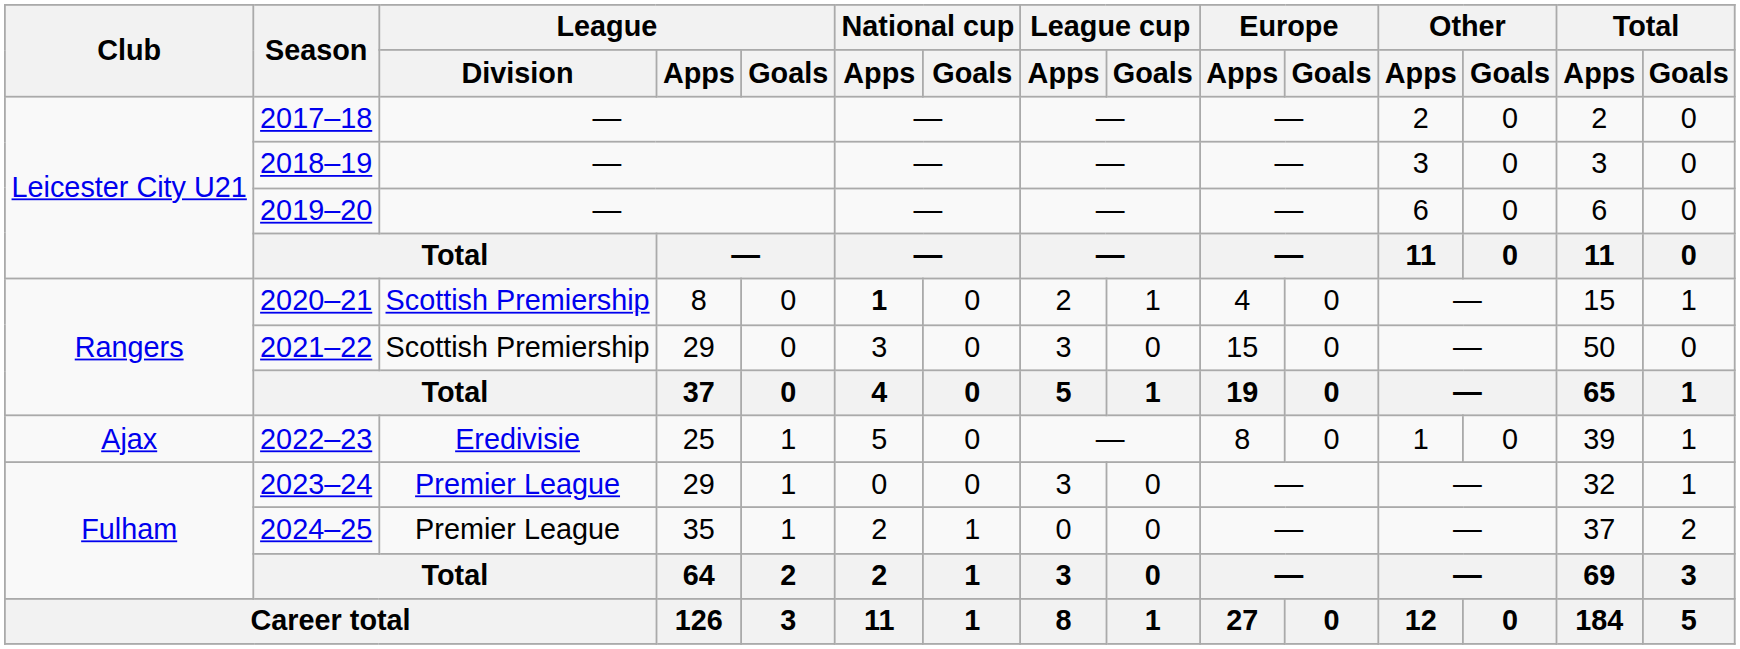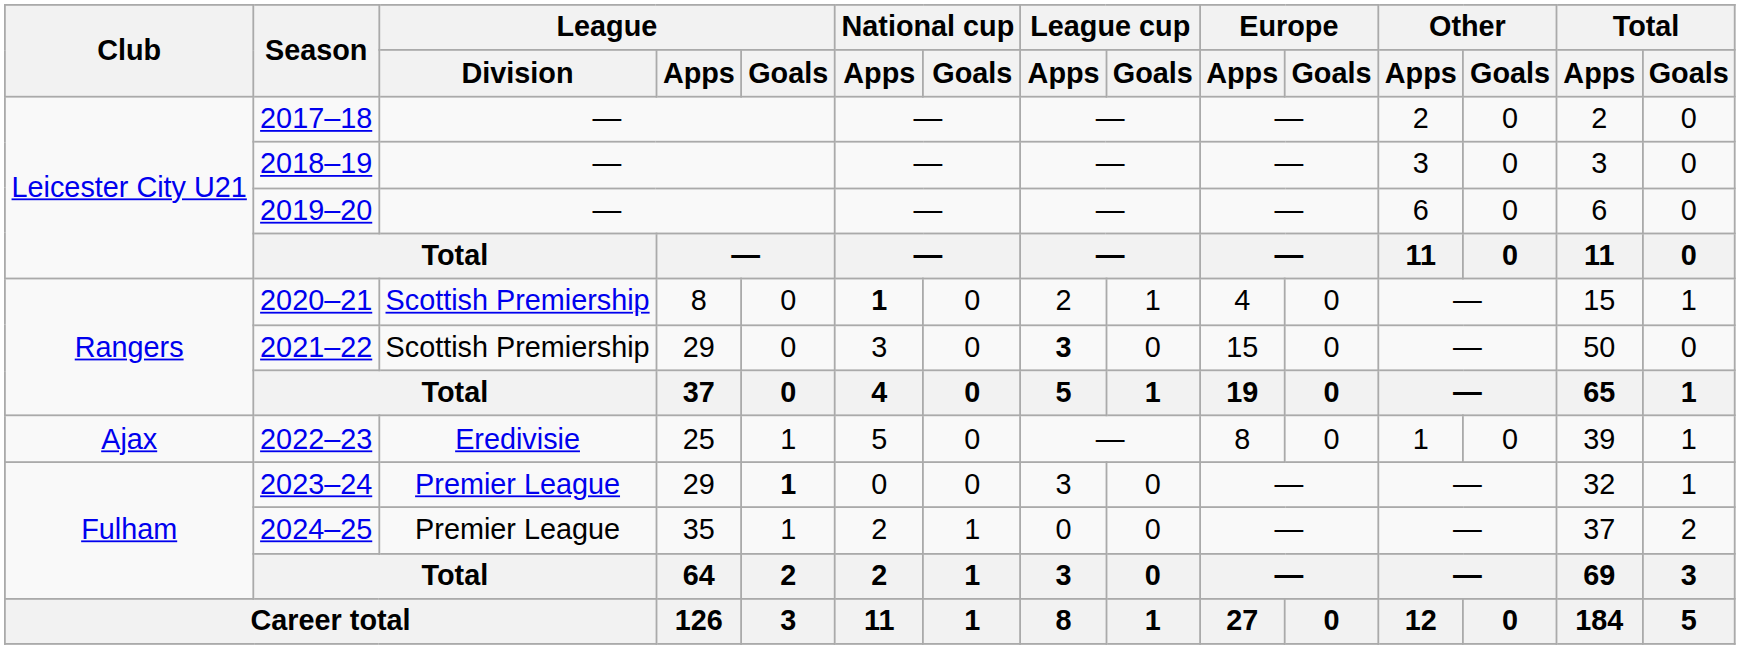(1064, 347) normal -> (1064, 347) bold
(788, 484) normal -> (788, 484) bold
